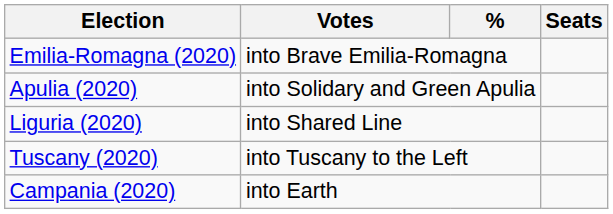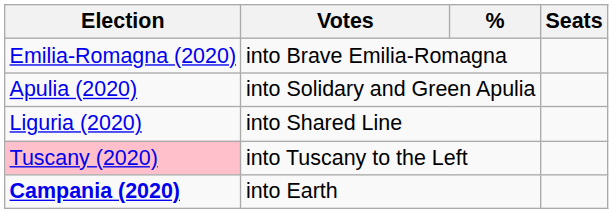(84, 157) no background -> (84, 157) pink background
(92, 191) normal -> (95, 191) bold
